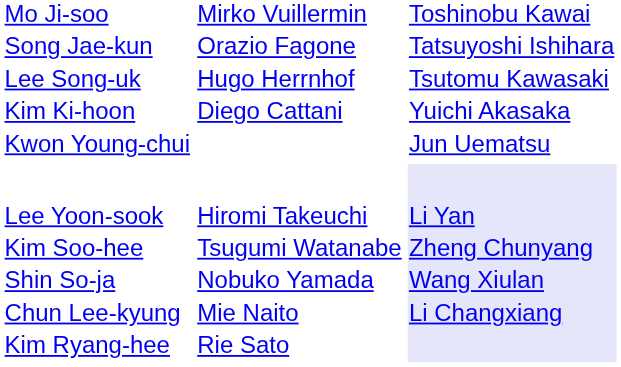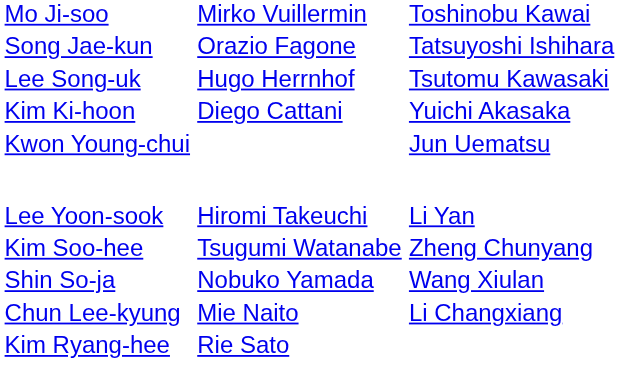(501, 264) lavender background -> (501, 264) no background
